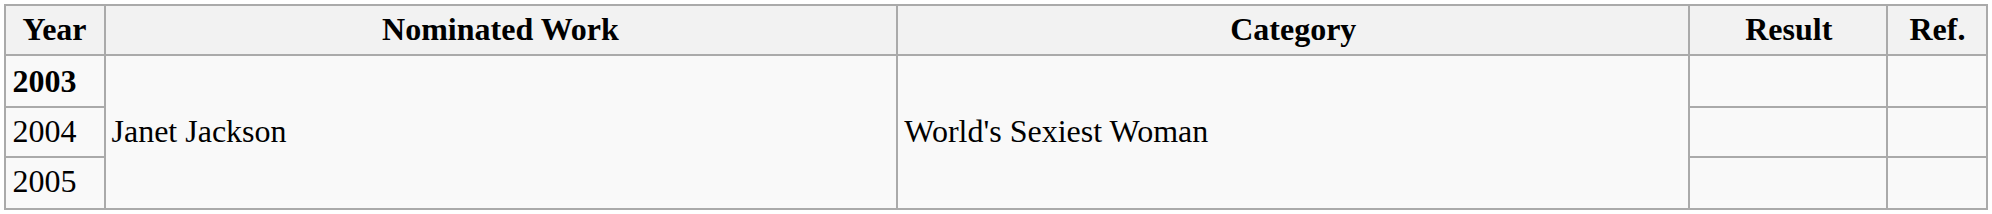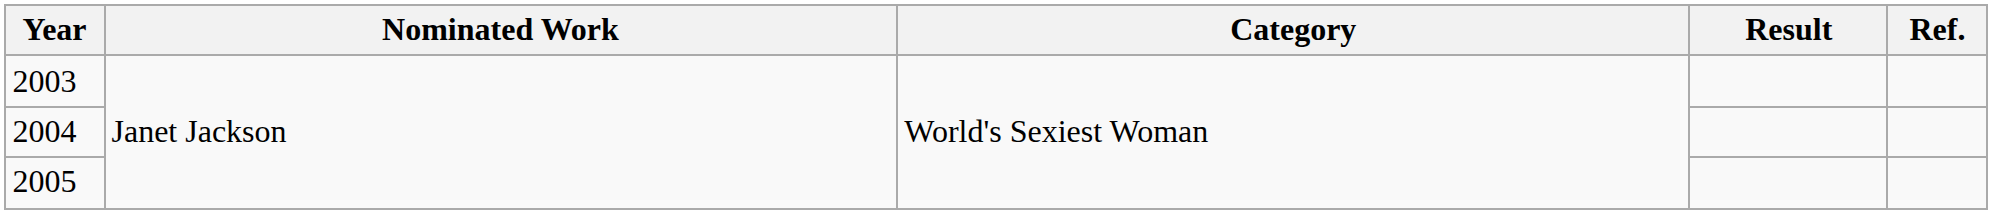(44, 80) bold -> (44, 80) normal
